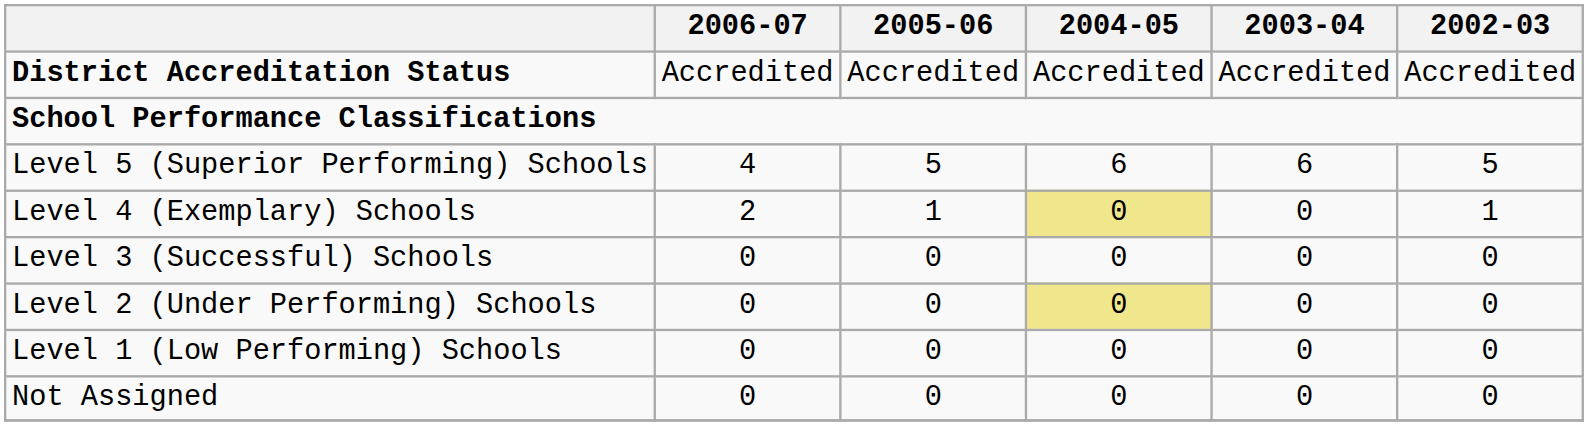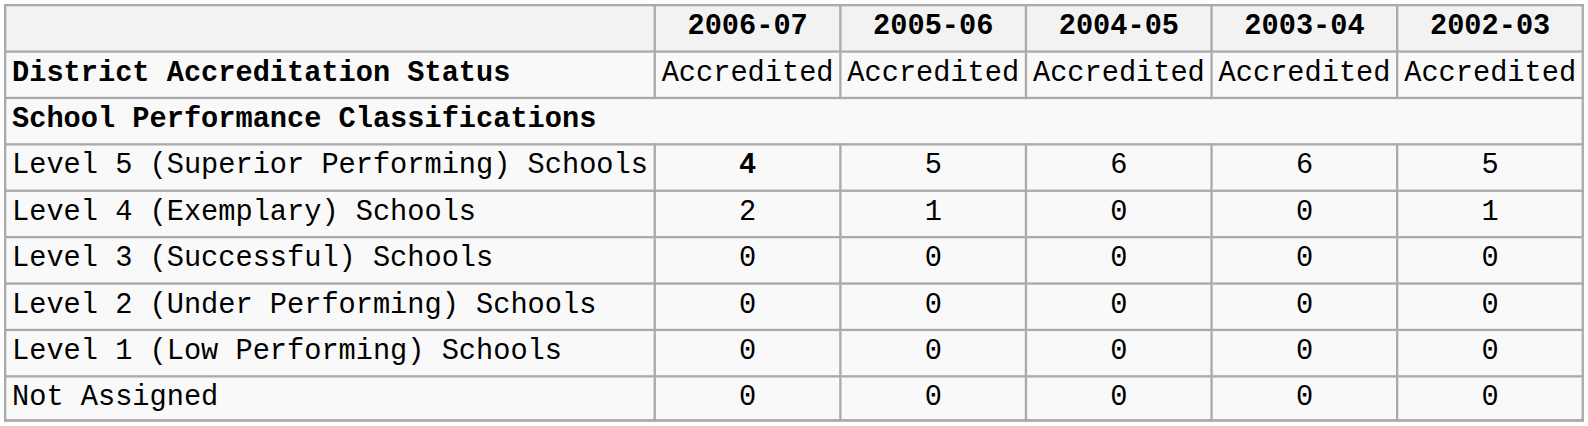(748, 167) normal -> (748, 167) bold
(1119, 214) khaki background -> (1119, 214) no background
(1119, 306) khaki background -> (1119, 306) no background
